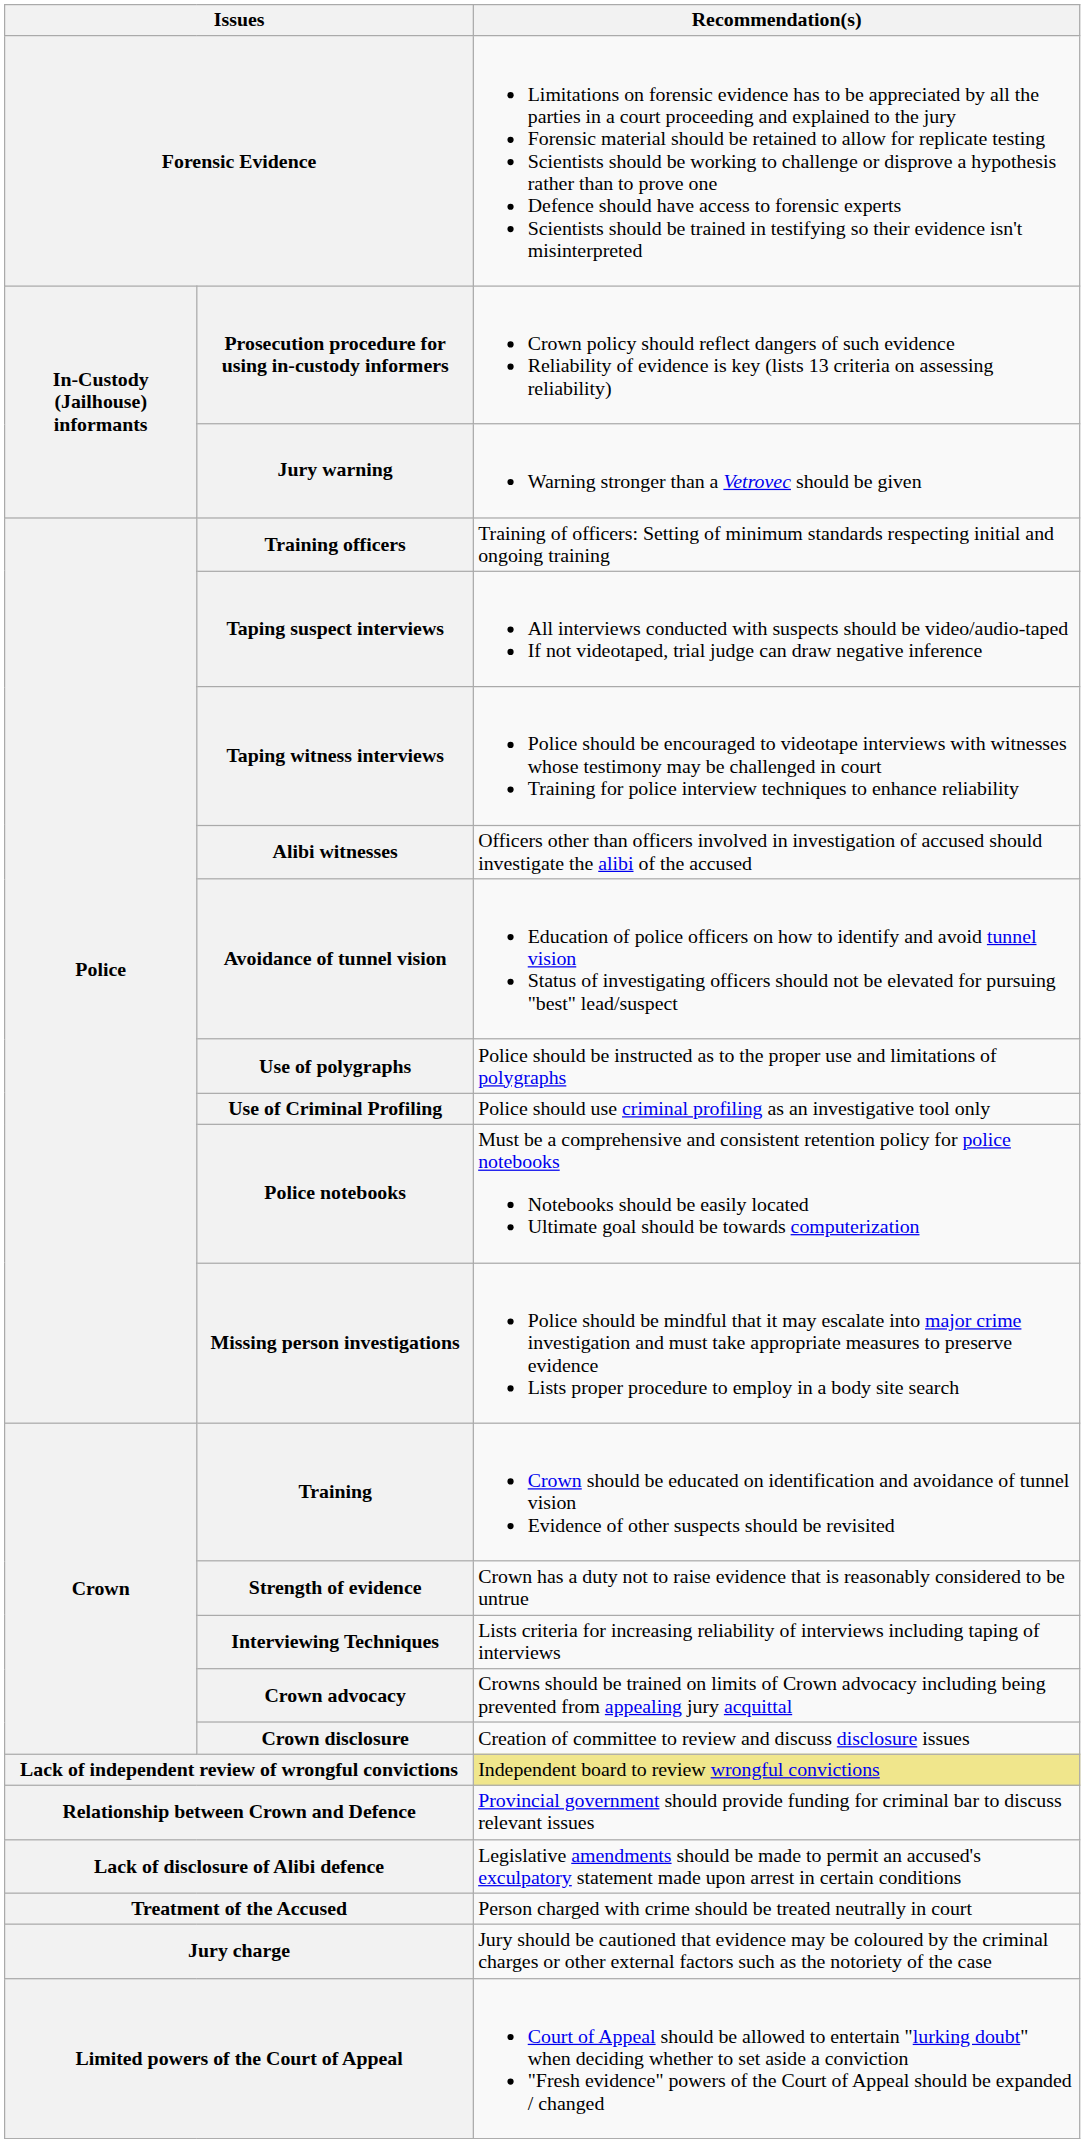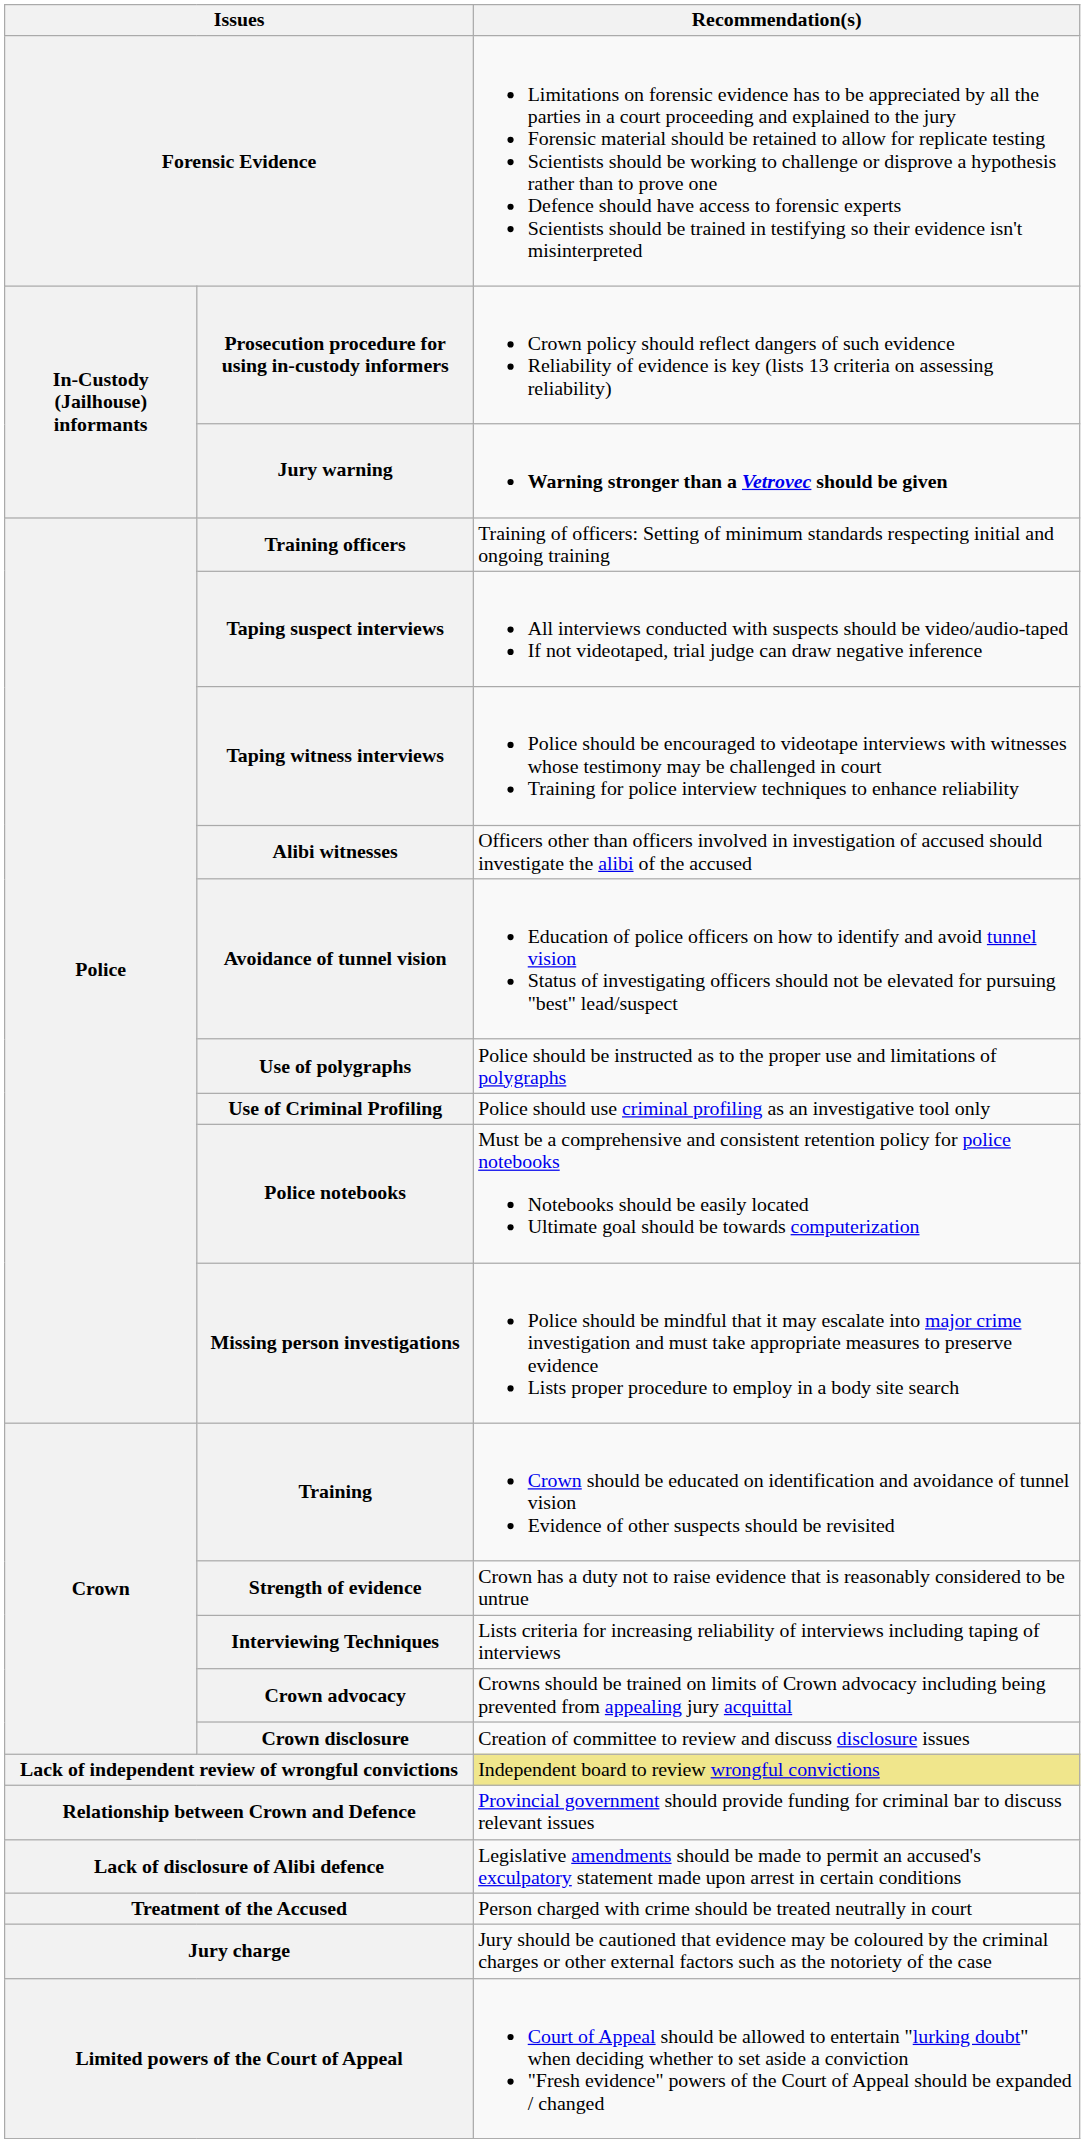(777, 482) normal -> (777, 482) bold
